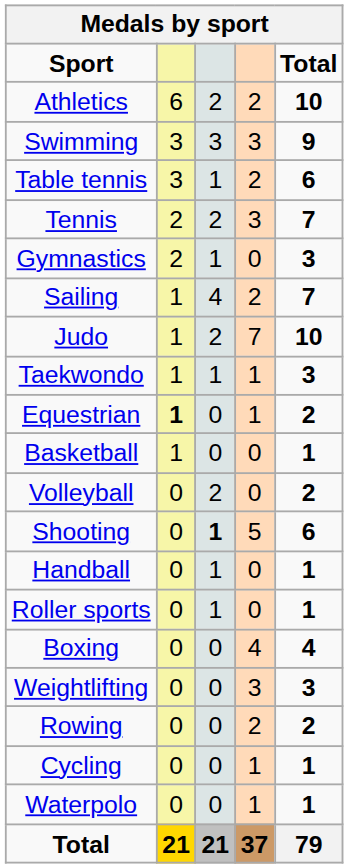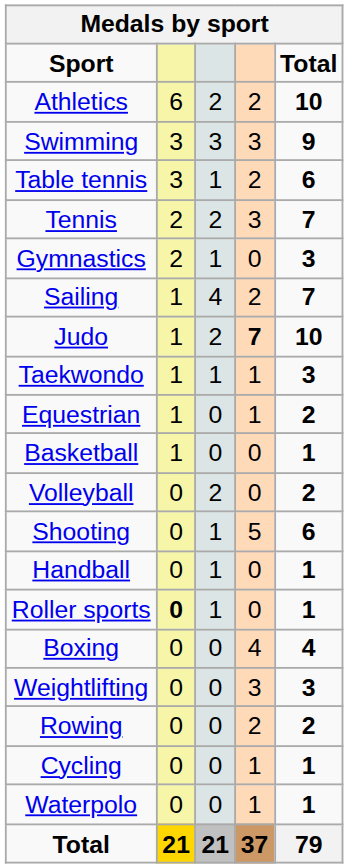(255, 336) normal -> (255, 336) bold
(176, 414) bold -> (176, 414) normal
(215, 531) bold -> (215, 531) normal
(176, 609) normal -> (176, 609) bold
